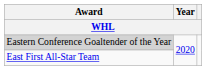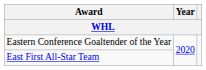(89, 42) lightgrey background -> (89, 42) no background
